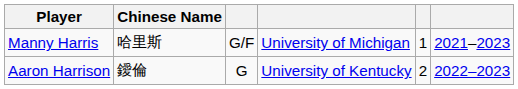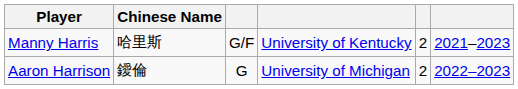(336, 43) University of Michigan -> (336, 43) University of Kentucky
(423, 43) 1 -> (423, 43) 2
(336, 71) University of Kentucky -> (336, 71) University of Michigan
